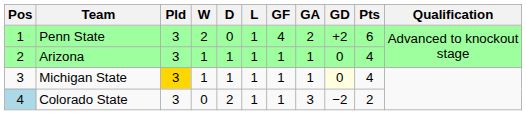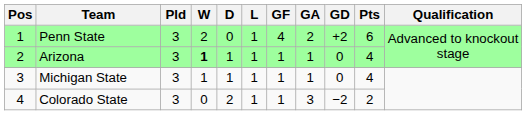(204, 57) normal -> (204, 57) bold
(176, 78) gold background -> (176, 78) no background
(340, 78) lightyellow background -> (340, 78) no background
(20, 99) lightblue background -> (20, 99) no background
